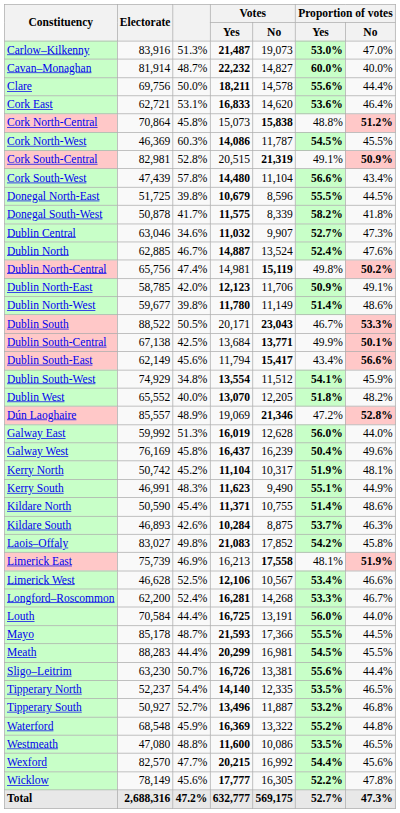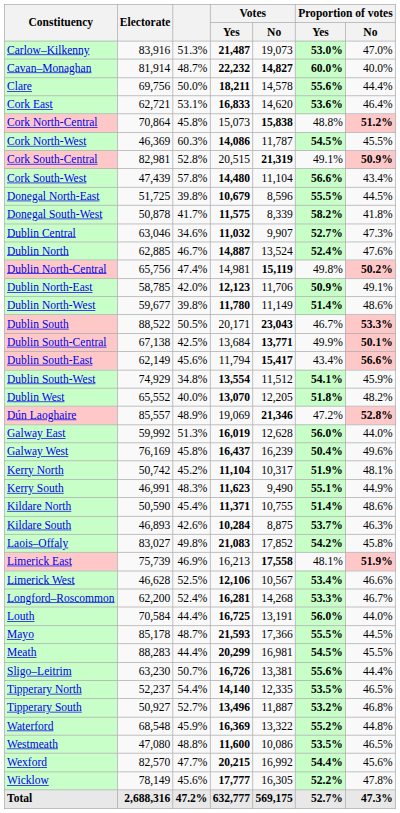(277, 68) normal -> (277, 68) bold
